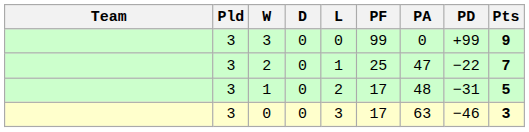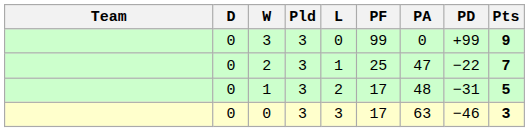columns swapped: (231, 17) <-> (303, 17)
